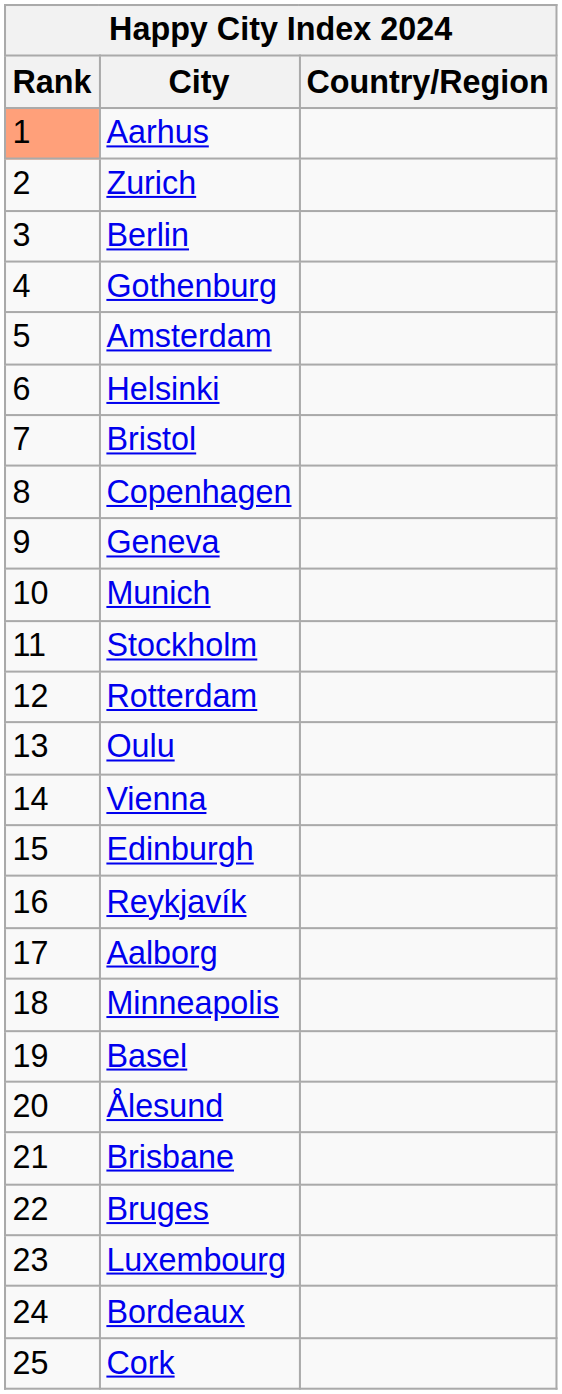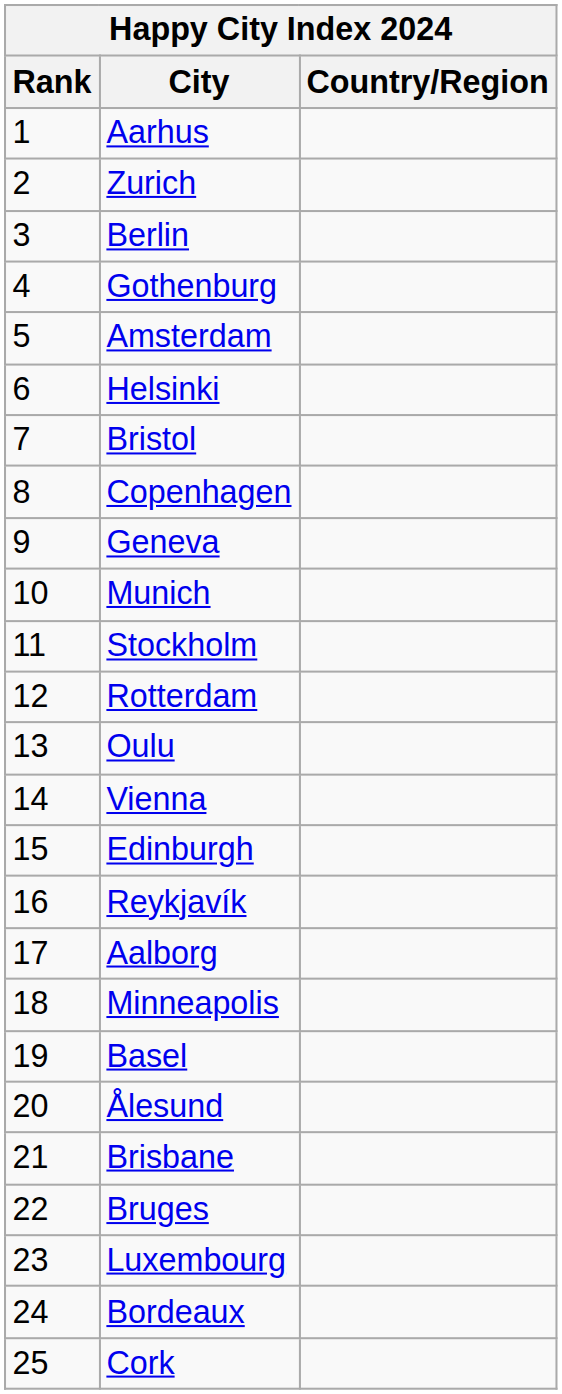(21, 132) lightsalmon background -> (21, 132) no background
